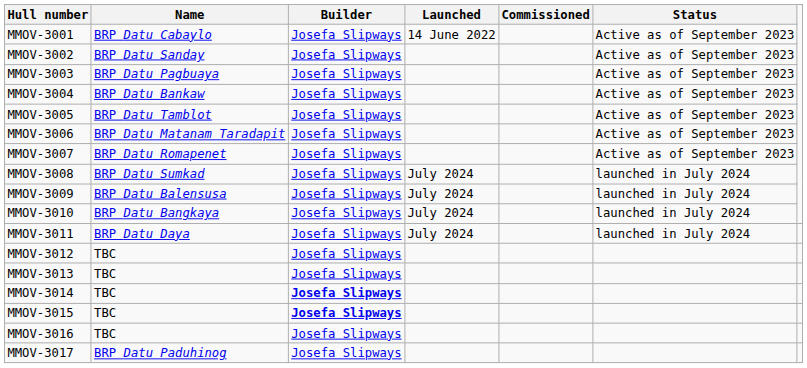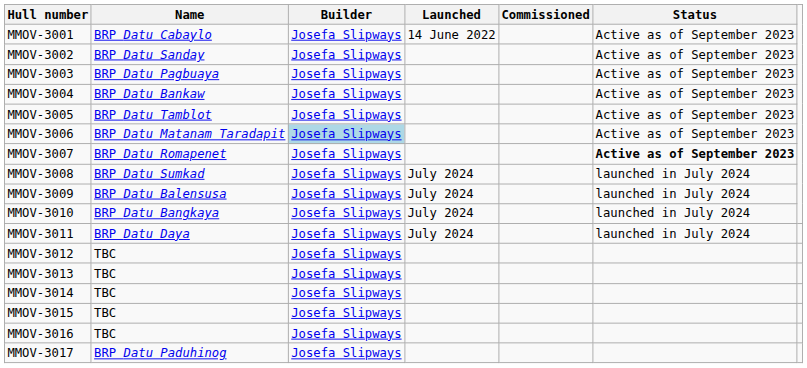(346, 134) no background -> (346, 134) lightblue background
(695, 154) normal -> (695, 154) bold
(346, 293) bold -> (346, 293) normal
(346, 313) bold -> (346, 313) normal
